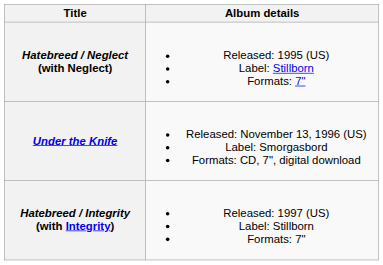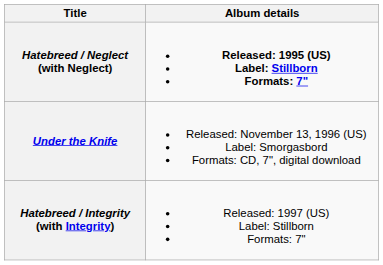(262, 68) normal -> (262, 68) bold
